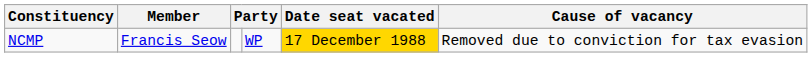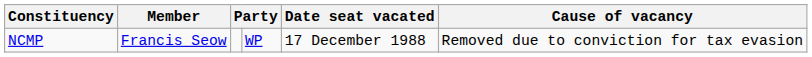(355, 40) gold background -> (355, 40) no background
